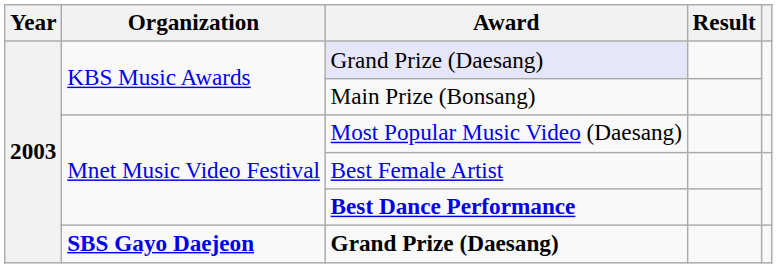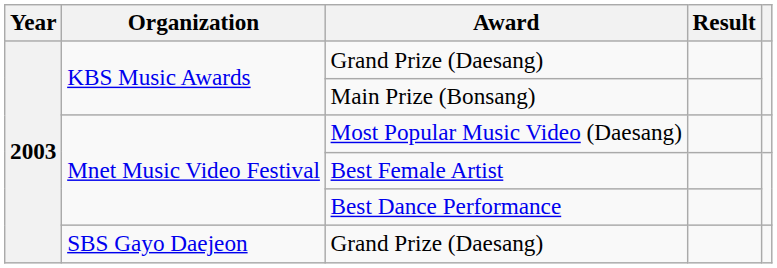(437, 59) lavender background -> (437, 59) no background
(453, 206) bold -> (446, 206) normal
(161, 243) bold -> (157, 243) normal
(445, 243) bold -> (437, 243) normal
